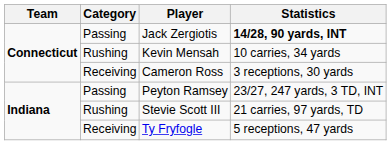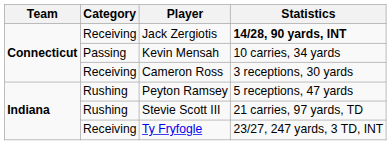(105, 33) Passing -> (110, 33) Receiving
(105, 52) Rushing -> (105, 52) Passing
(105, 91) Passing -> (105, 91) Rushing
(308, 91) 23/27, 247 yards, 3 TD, INT -> (293, 91) 5 receptions, 47 yards
(293, 130) 5 receptions, 47 yards -> (308, 130) 23/27, 247 yards, 3 TD, INT
